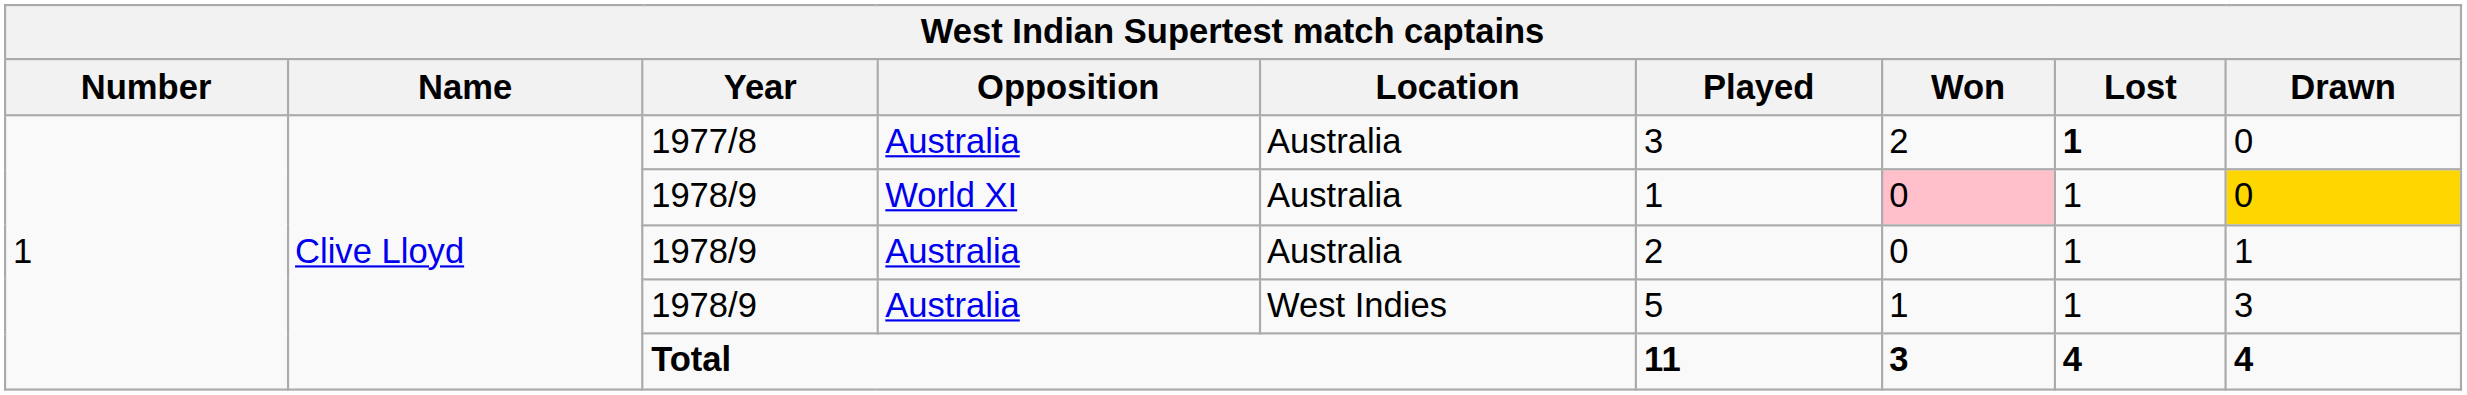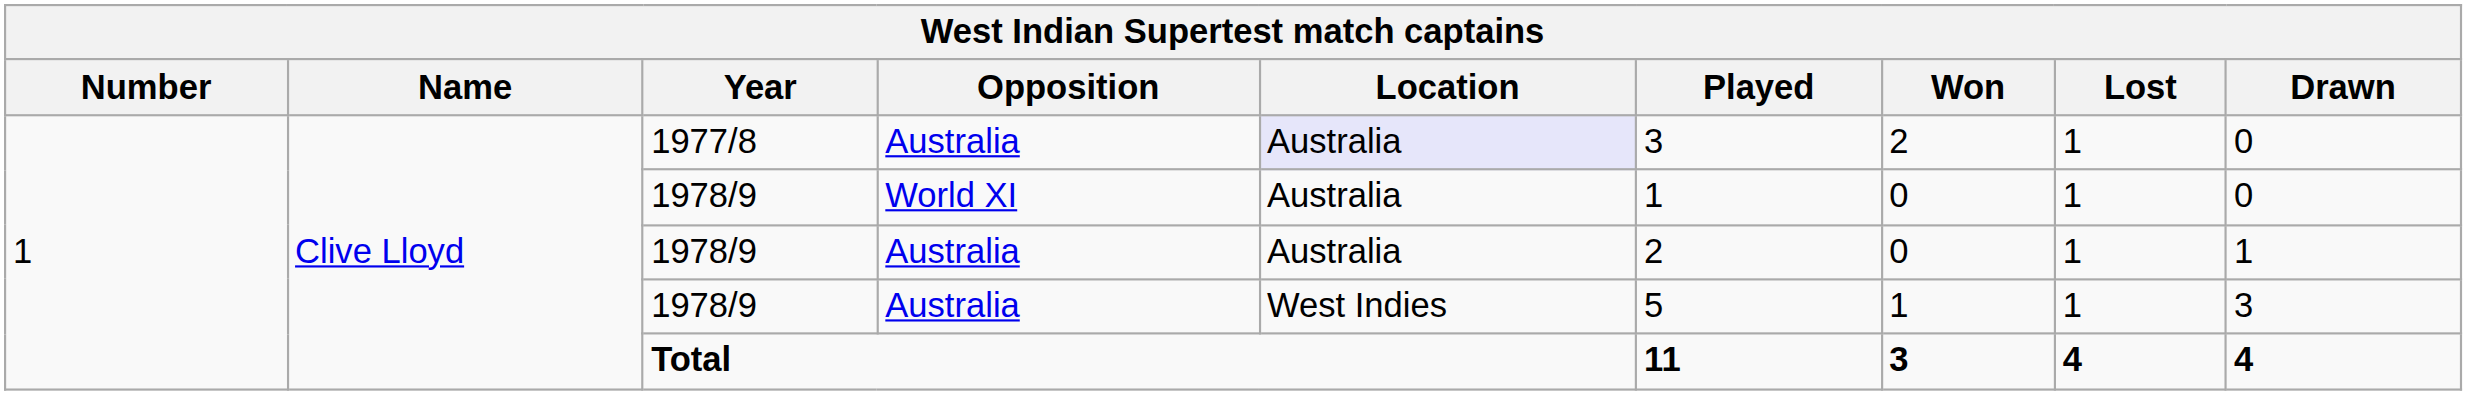(1334, 141) no background -> (1334, 141) lavender background
(2072, 141) bold -> (2072, 141) normal
(1899, 196) pink background -> (1899, 196) no background
(2244, 196) gold background -> (2244, 196) no background
